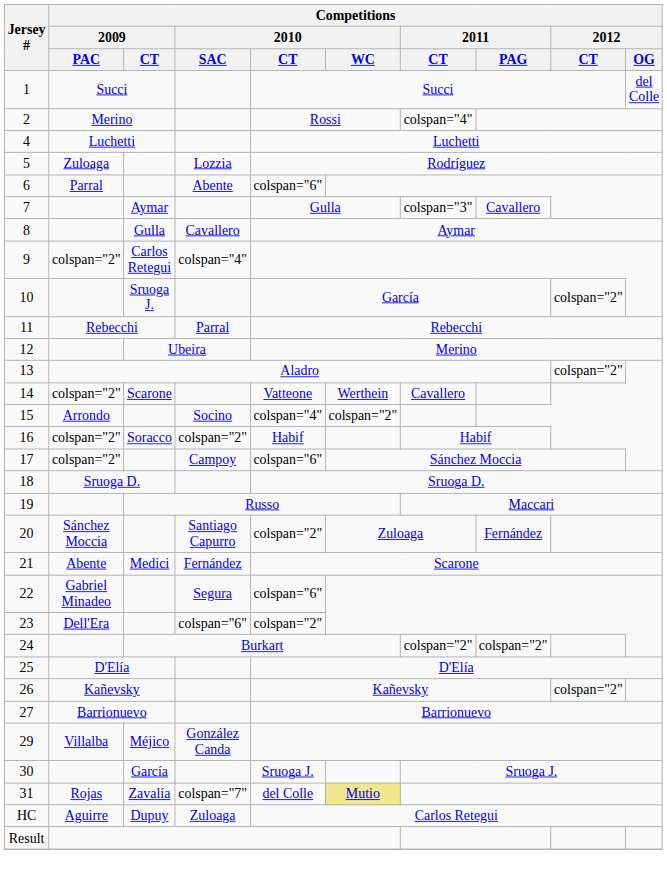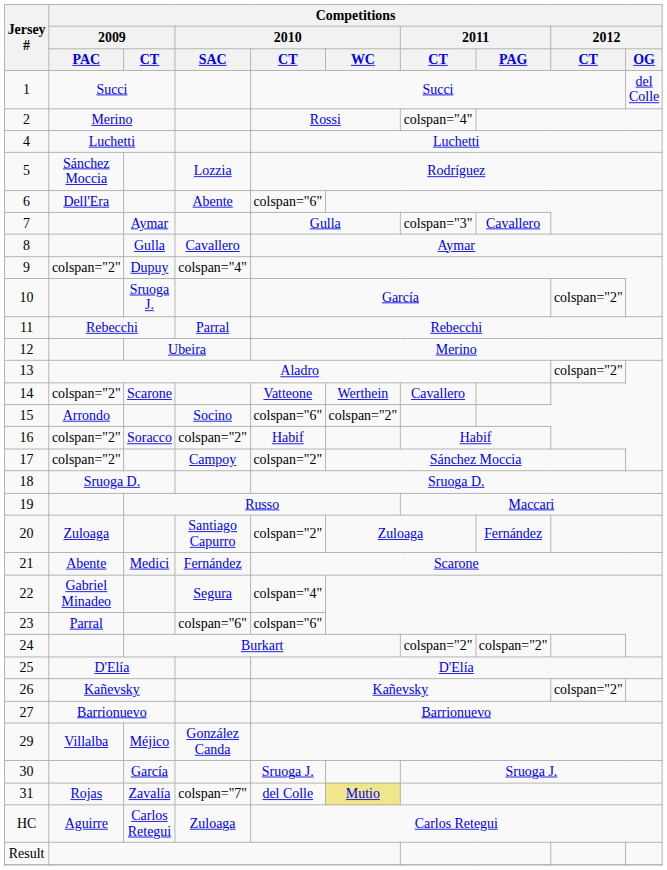(86, 163) Zuloaga -> (86, 171) Sánchez Moccia
(86, 185) Parral -> (86, 201) Dell'Era
(149, 259) Carlos Retegui -> (149, 267) Dupuy
(288, 415) colspan="4" -> (288, 415) colspan="6"
(288, 459) colspan="6" -> (288, 459) colspan="2"
(86, 533) Sánchez Moccia -> (86, 533) Zuloaga
(288, 593) colspan="6" -> (288, 593) colspan="4"
(86, 623) Dell'Era -> (86, 623) Parral
(288, 623) colspan="2" -> (288, 623) colspan="6"
(149, 815) Dupuy -> (149, 823) Carlos Retegui
